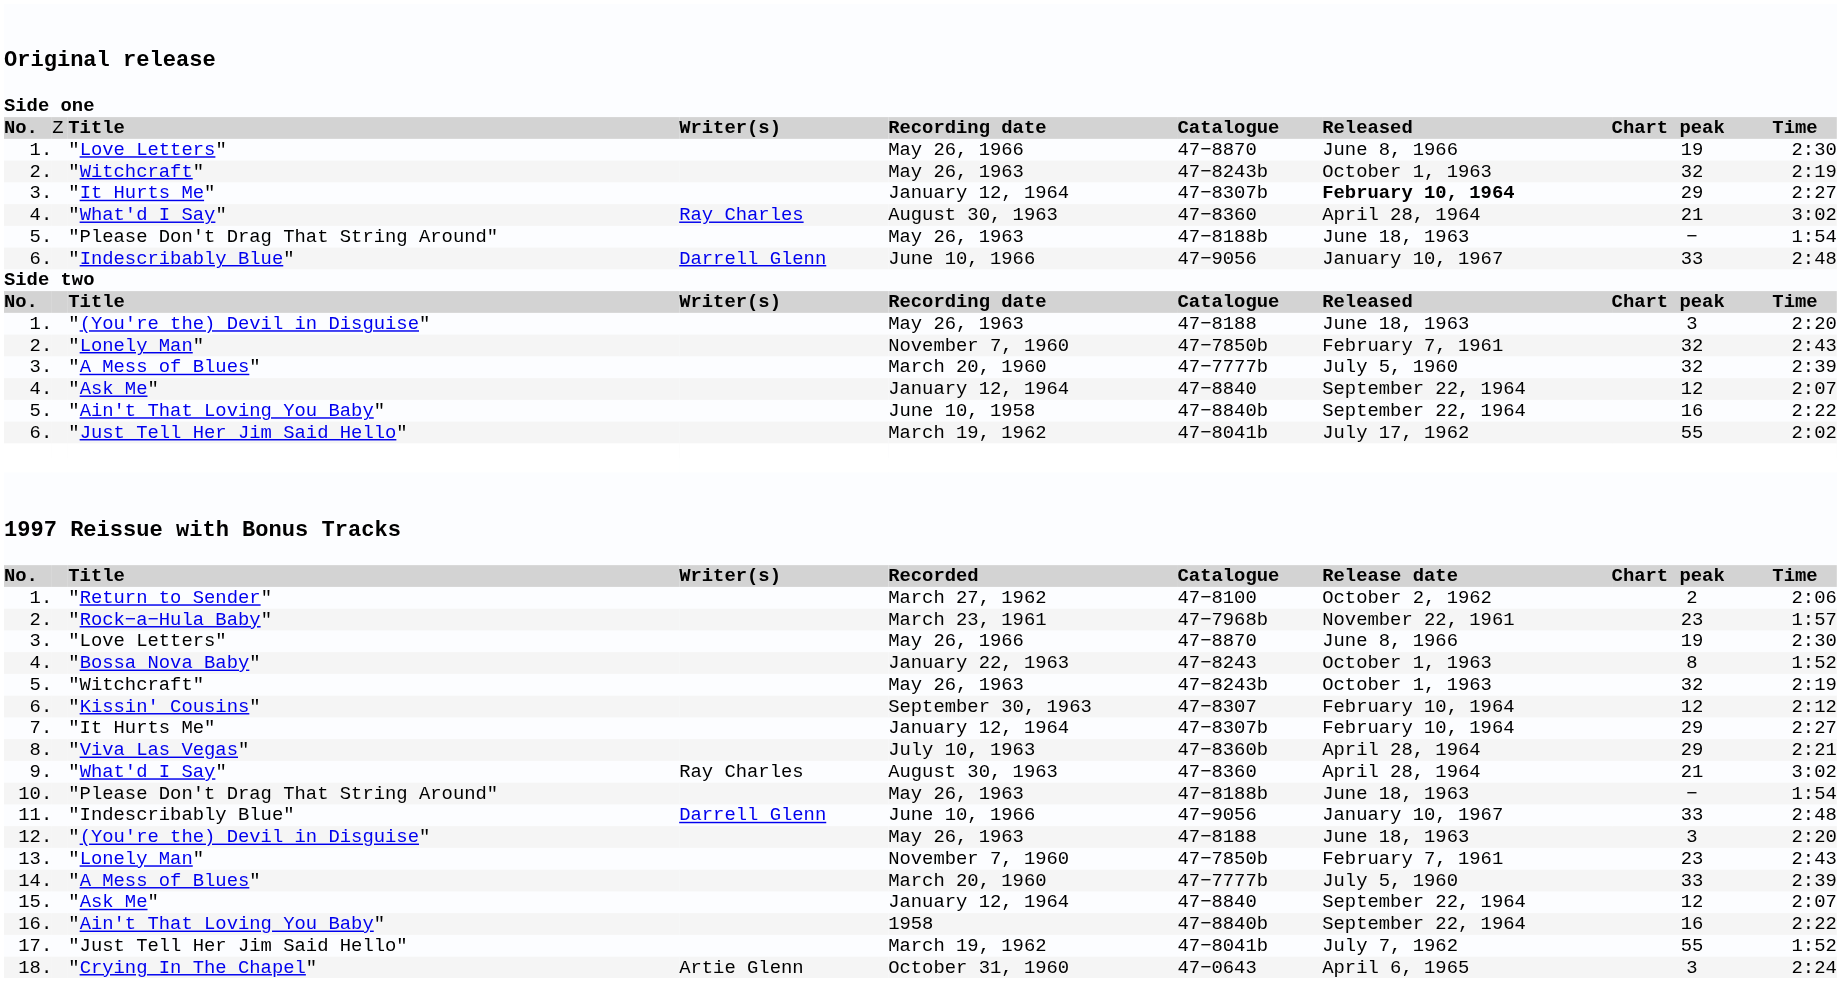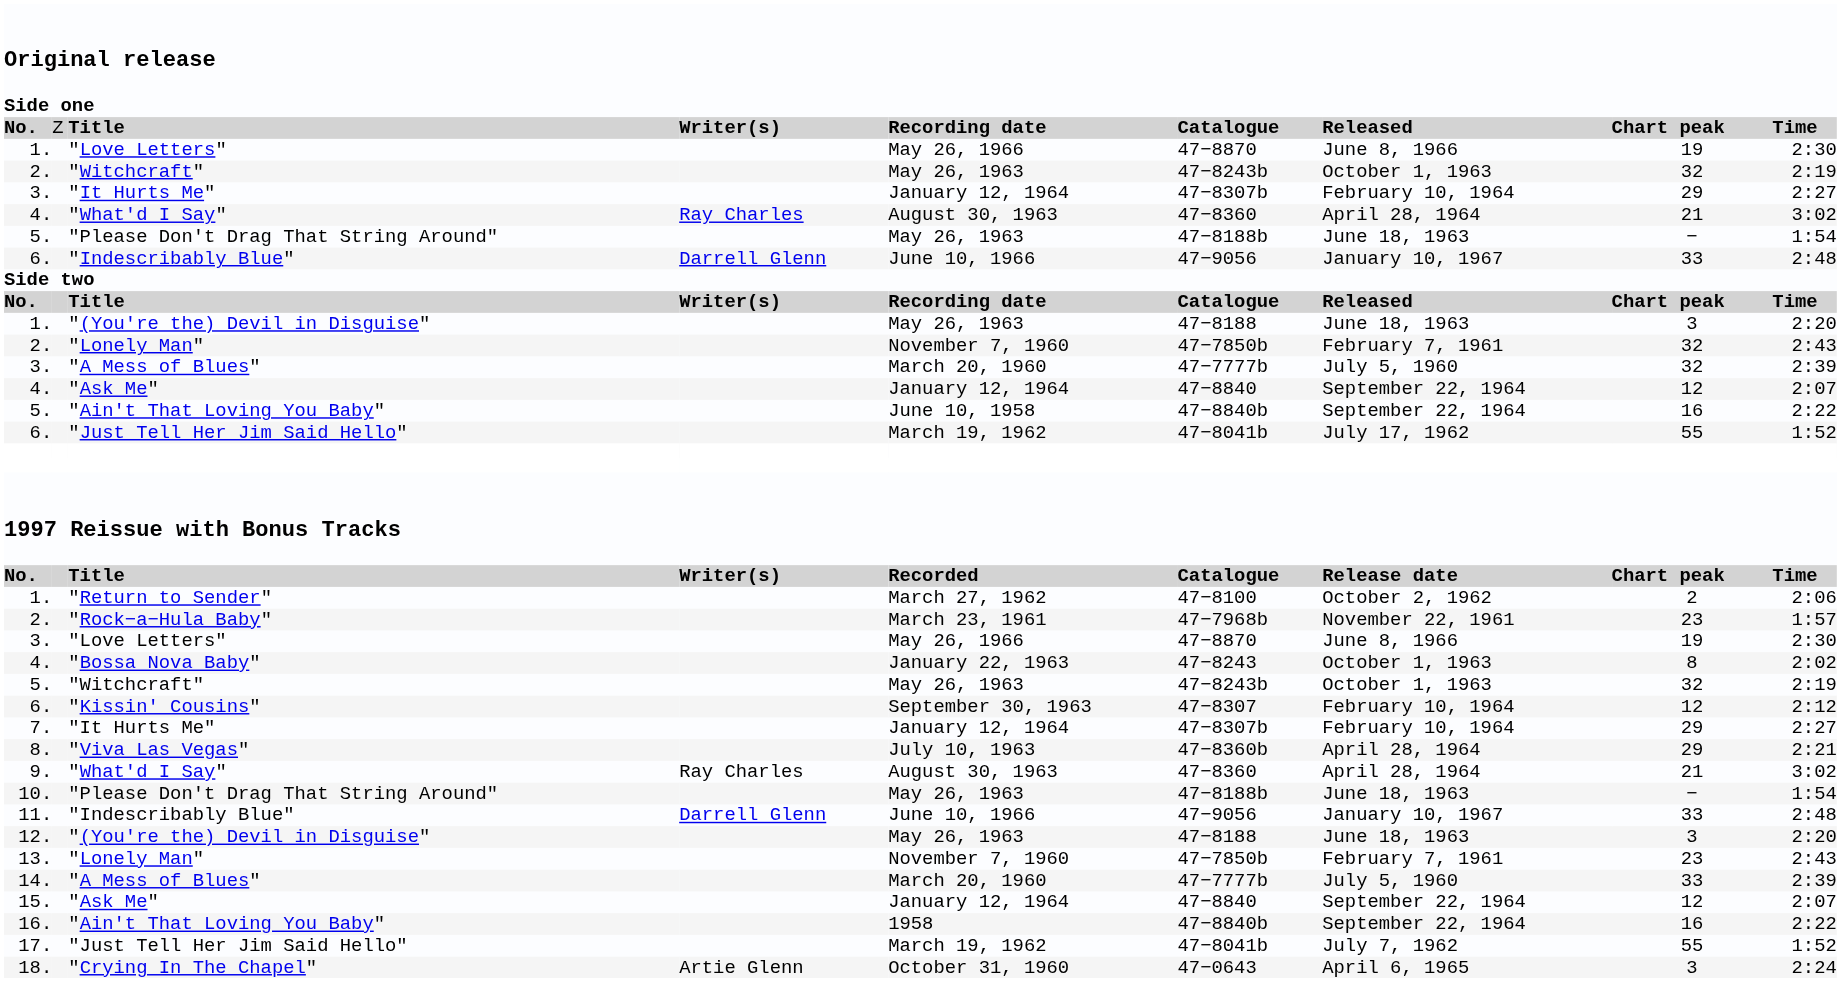(1418, 194) bold -> (1418, 194) normal
(1814, 433) 2:02 -> (1814, 433) 1:52
(1814, 663) 1:52 -> (1814, 663) 2:02
